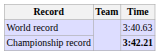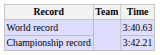(138, 43) bold -> (138, 43) normal
